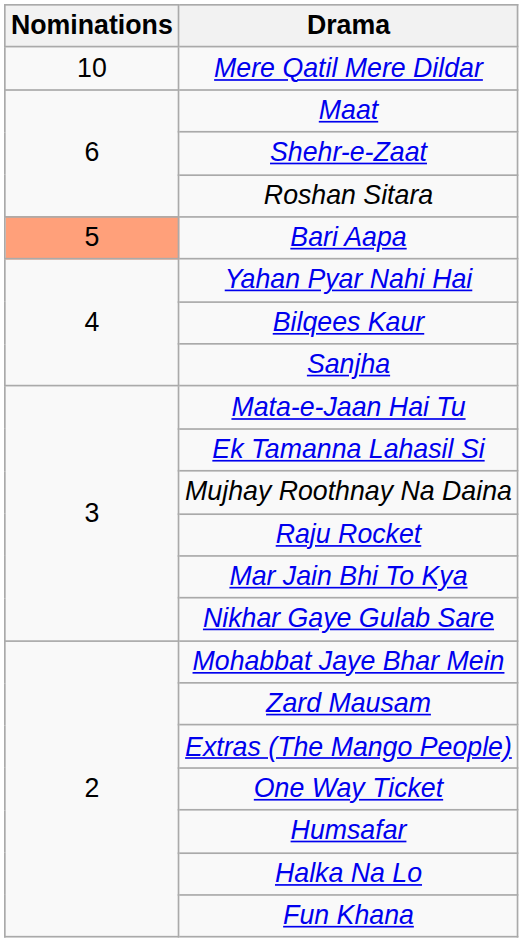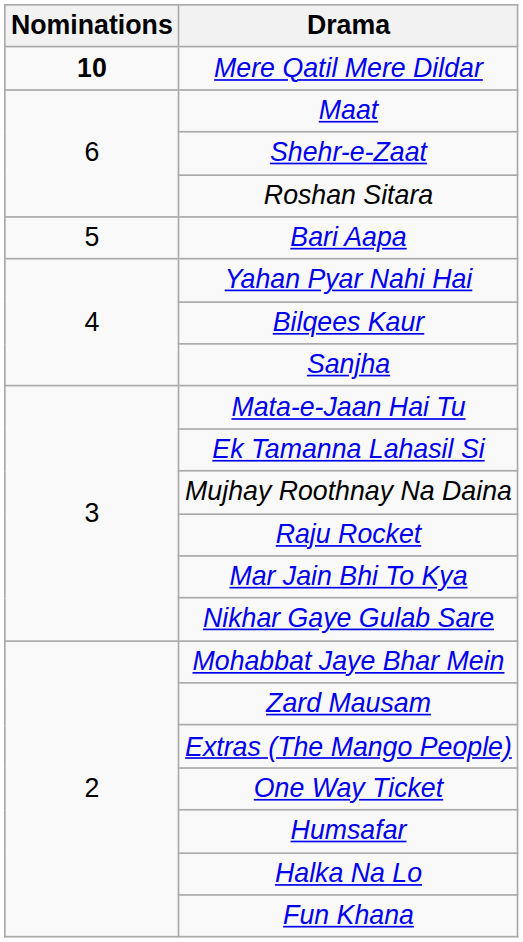(92, 68) normal -> (92, 68) bold
(92, 237) lightsalmon background -> (92, 237) no background
